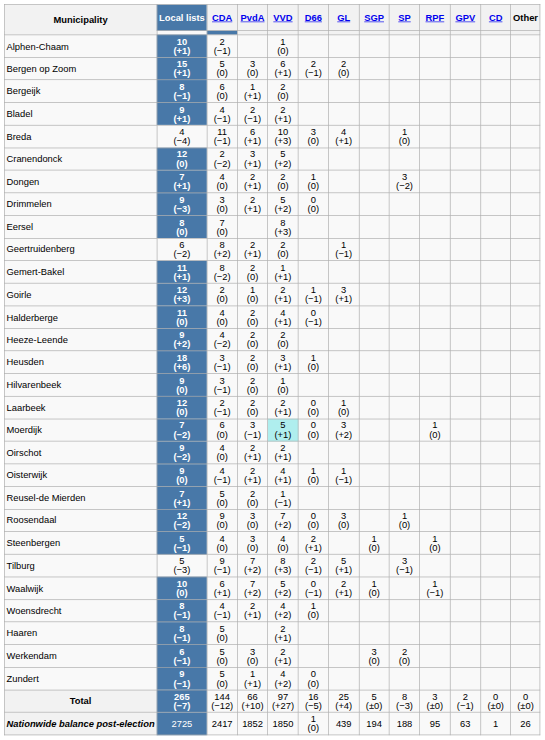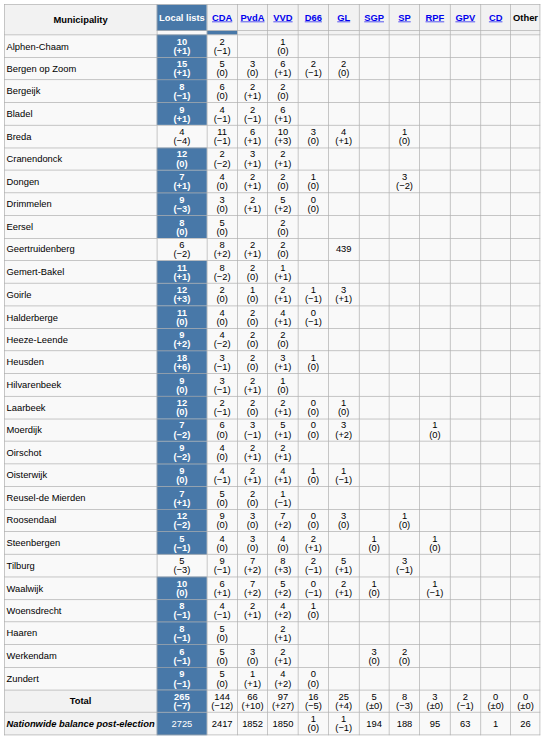(253, 92) 1 (+1) -> (253, 92) 2 (+1)
(283, 114) 2 (+1) -> (283, 114) 6 (+1)
(283, 159) 5 (+2) -> (283, 159) 2 (+1)
(222, 227) 7 (0) -> (222, 227) 5 (0)
(283, 227) 8 (+3) -> (283, 227) 2 (0)
(344, 250) 1 (−1) -> (344, 250) 439
(253, 385) 2 (0) -> (253, 385) 2 (+1)
(283, 430) paleturquoise background -> (283, 430) no background
(344, 724) 439 -> (344, 724) 1 (−1)
